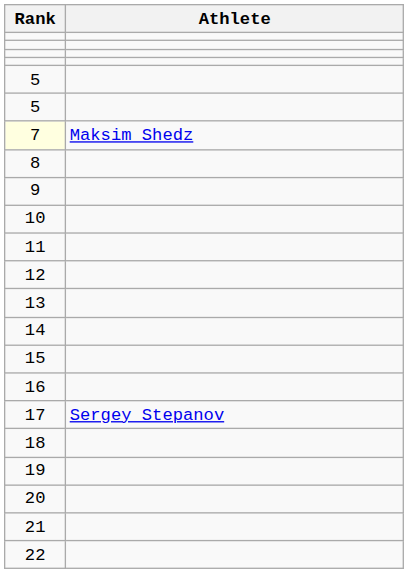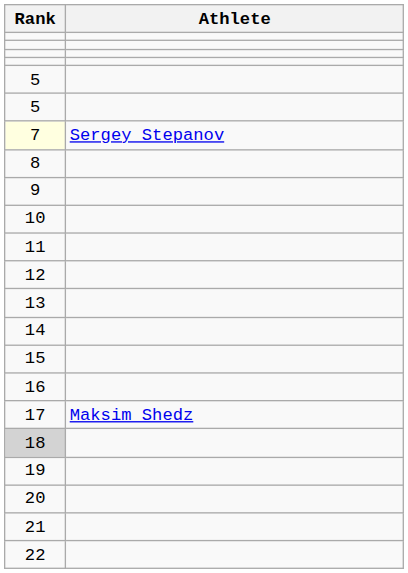(132, 135) Maksim Shedz -> (147, 135) Sergey Stepanov
(147, 415) Sergey Stepanov -> (132, 415) Maksim Shedz
(35, 443) no background -> (35, 443) lightgrey background
